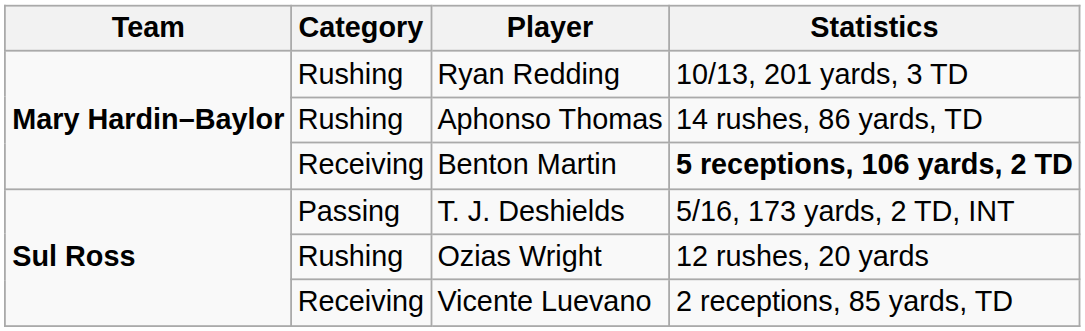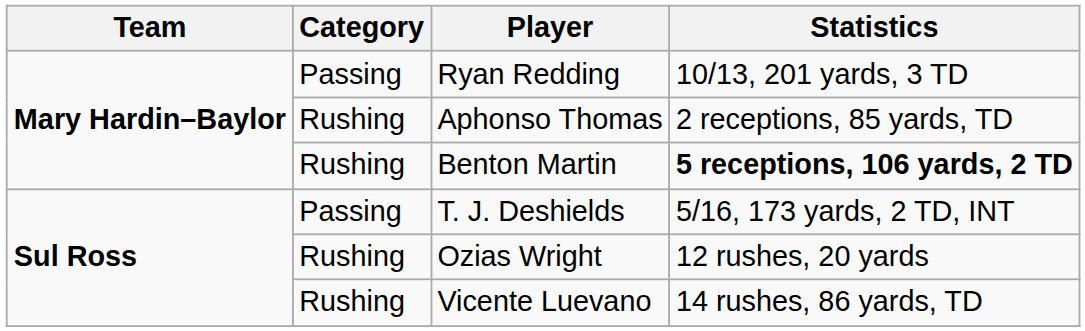(350, 73) Rushing -> (350, 73) Passing
(829, 119) 14 rushes, 86 yards, TD -> (845, 119) 2 receptions, 85 yards, TD
(361, 165) Receiving -> (352, 165) Rushing
(361, 302) Receiving -> (352, 302) Rushing
(845, 302) 2 receptions, 85 yards, TD -> (829, 302) 14 rushes, 86 yards, TD
